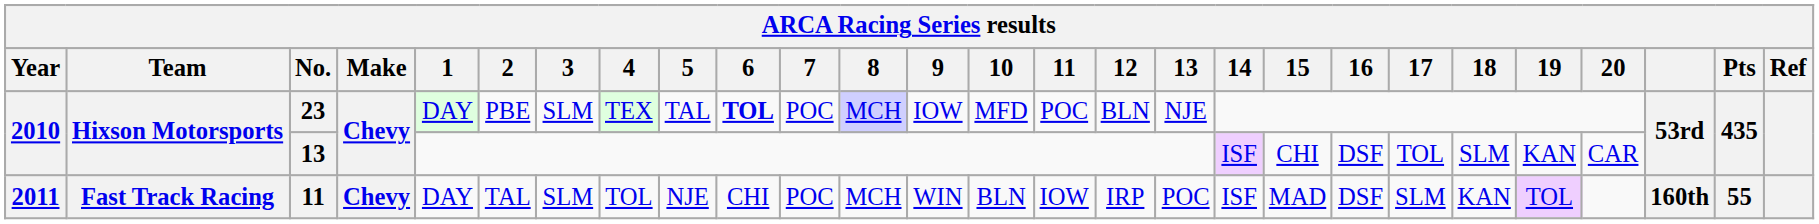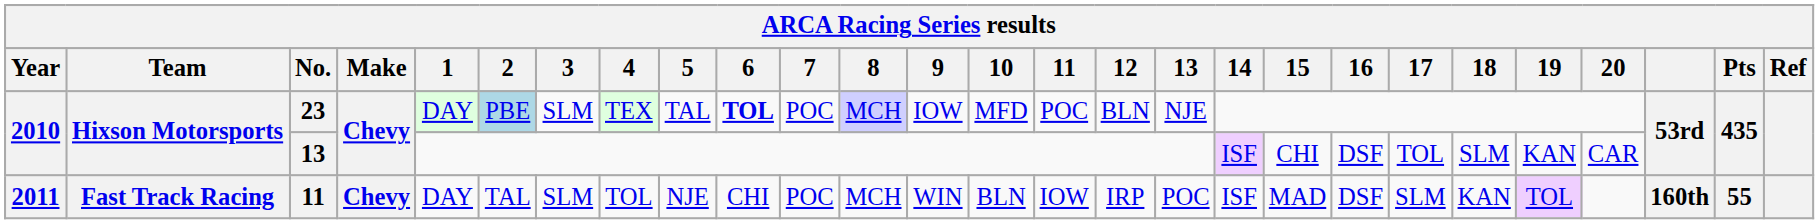(508, 111) no background -> (508, 111) lightblue background
